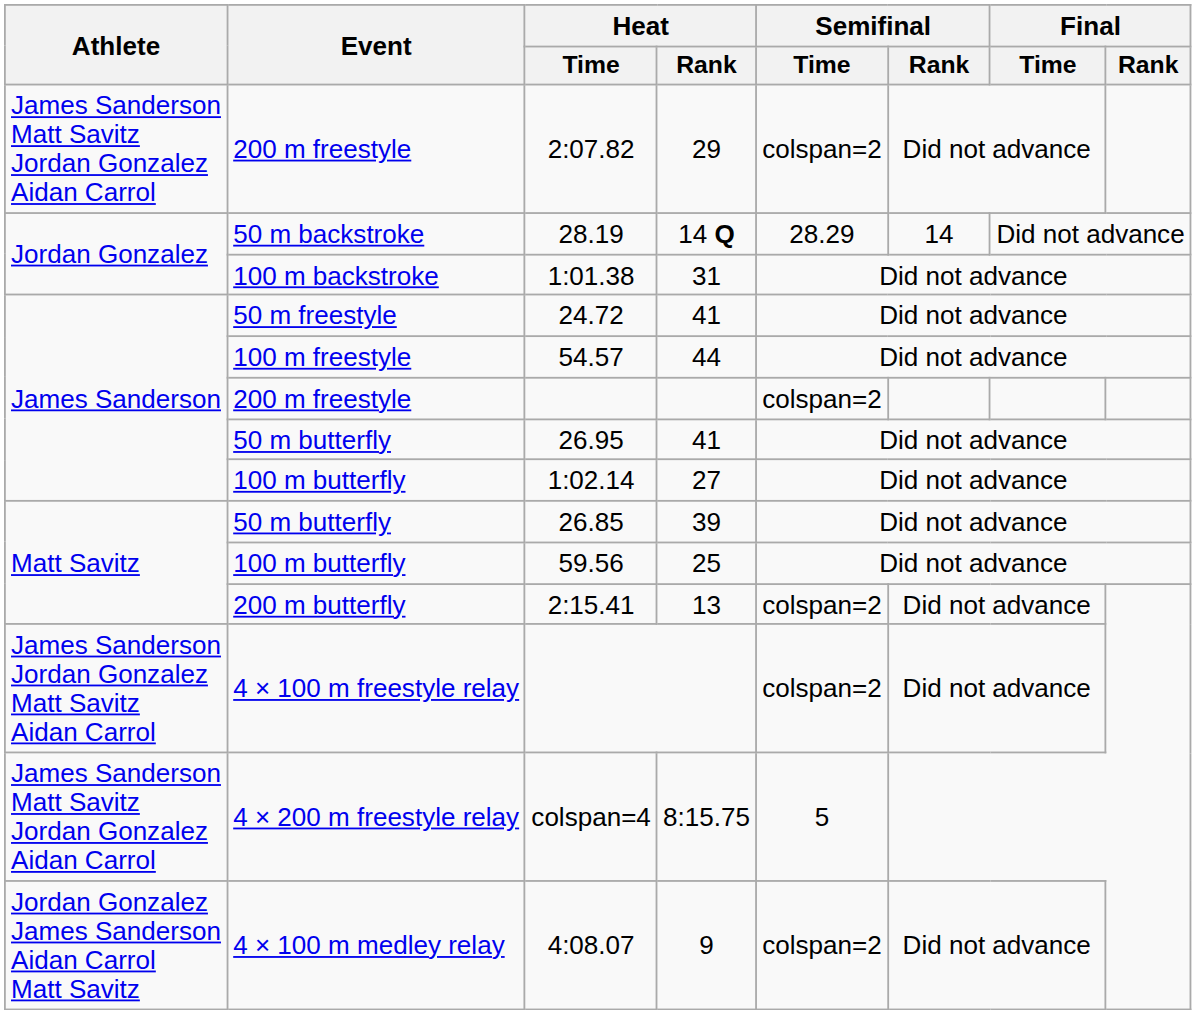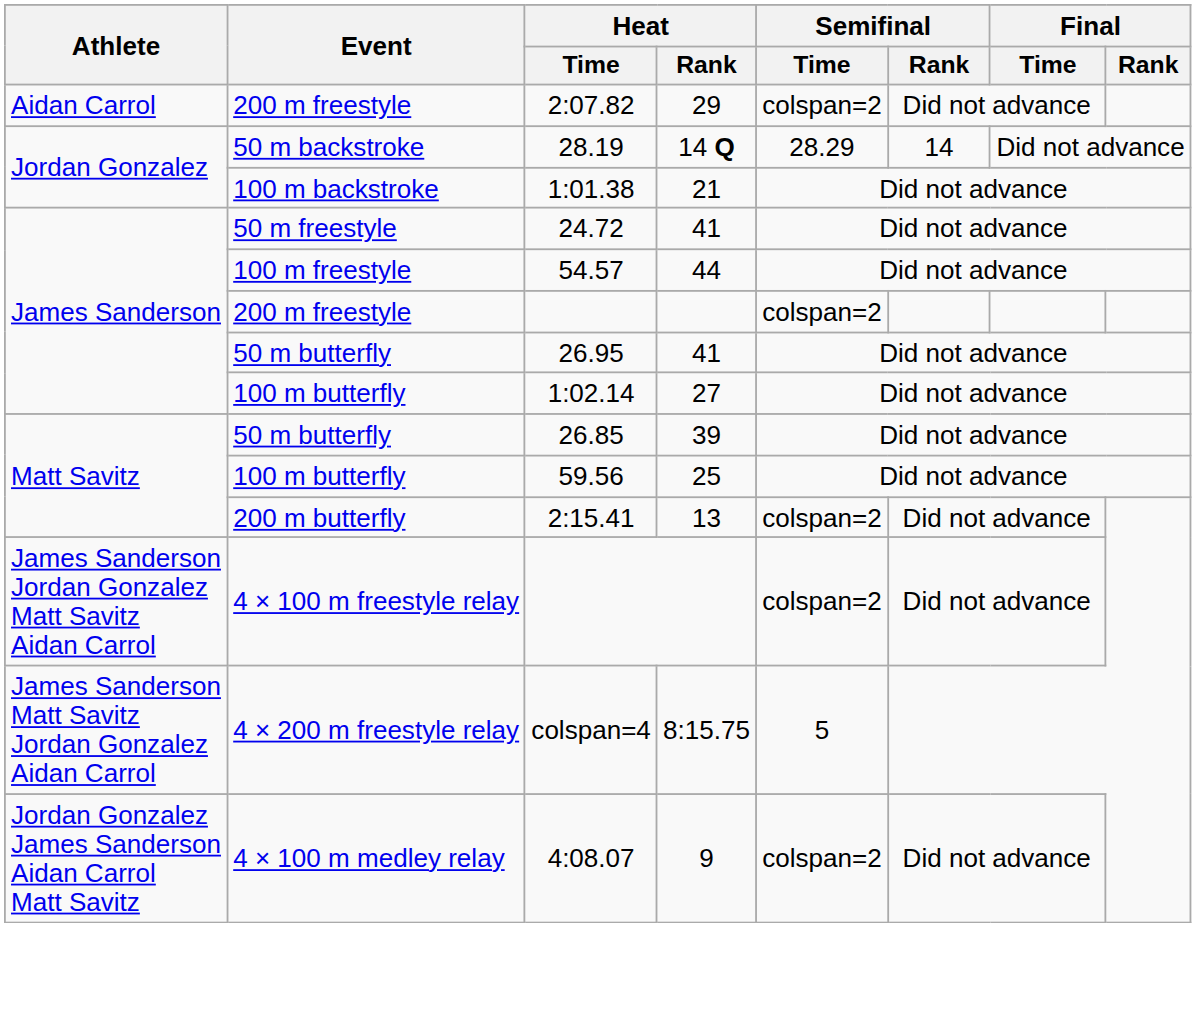(116, 149) James Sanderson Matt Savitz Jordan Gonzalez Aidan Carrol -> (83, 106) Aidan Carrol
(707, 275) 31 -> (707, 188) 21
